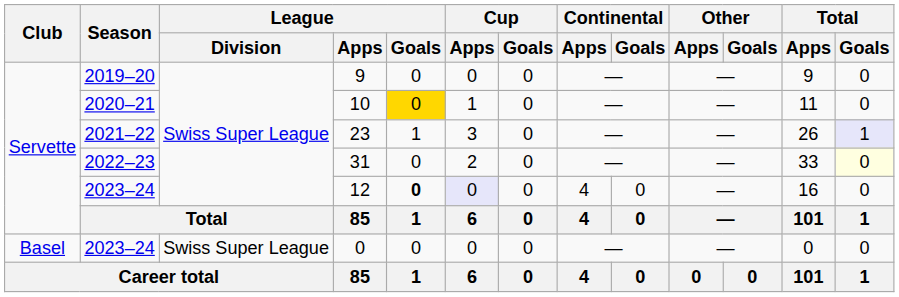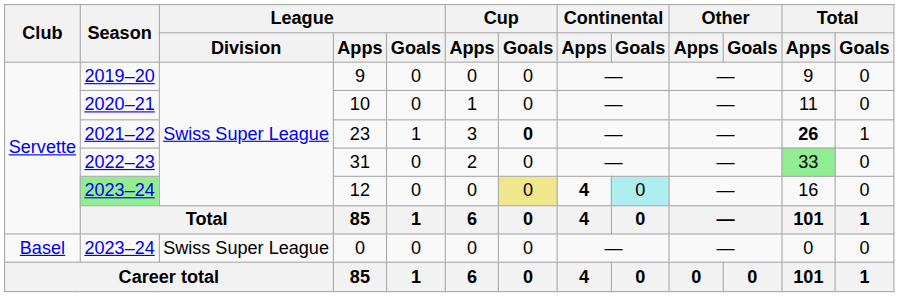(416, 104) gold background -> (416, 104) no background
(528, 133) normal -> (528, 133) bold
(808, 133) normal -> (808, 133) bold
(864, 133) lavender background -> (864, 133) no background
(808, 162) no background -> (808, 162) lightgreen background
(864, 162) lightyellow background -> (864, 162) no background
(120, 190) no background -> (120, 190) lightgreen background
(416, 190) bold -> (416, 190) normal
(472, 190) lavender background -> (472, 190) no background
(528, 190) no background -> (528, 190) khaki background
(584, 190) normal -> (584, 190) bold
(640, 190) no background -> (640, 190) paleturquoise background
